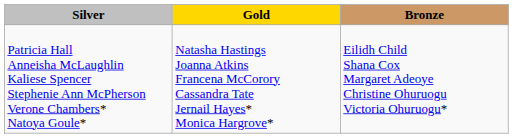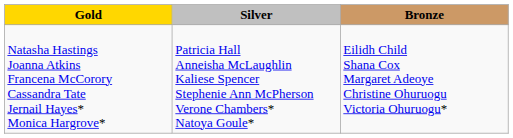columns swapped: (256, 14) <-> (88, 14)
